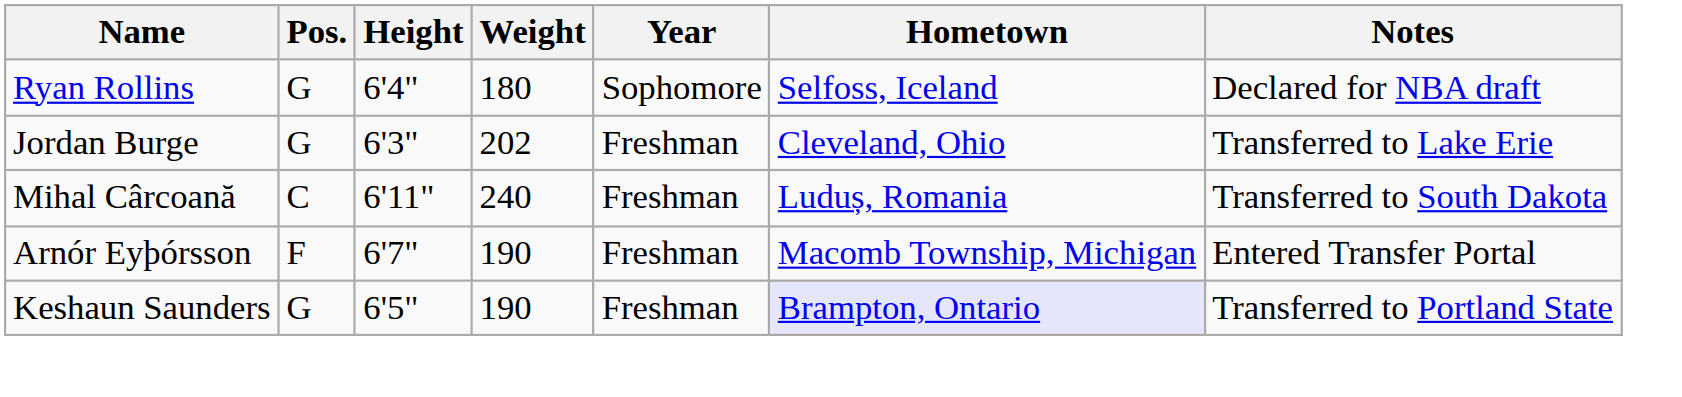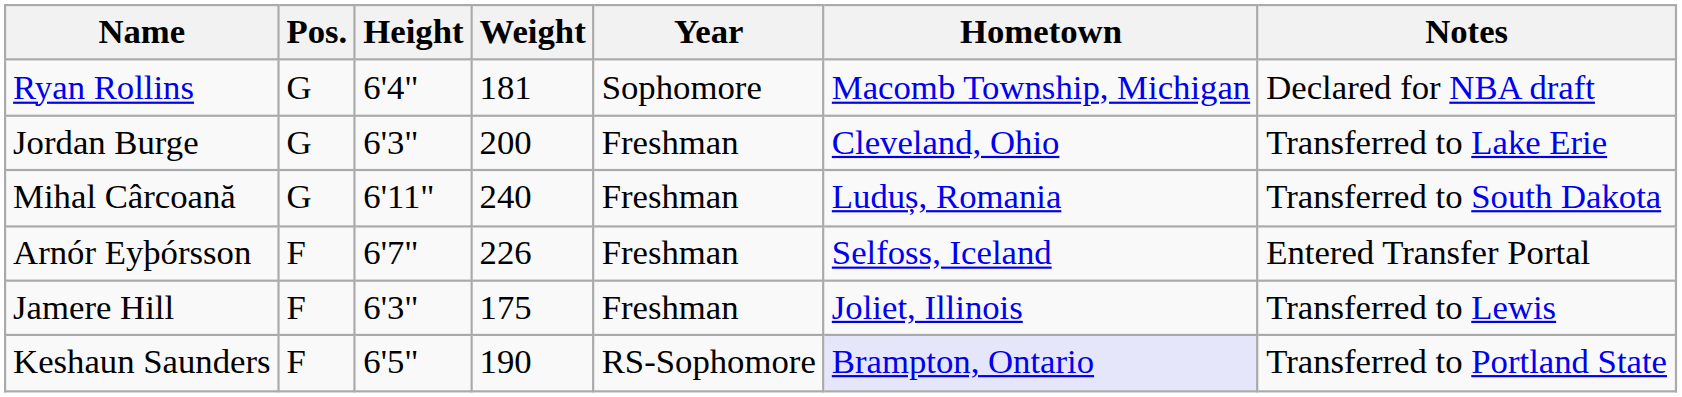(506, 87) 180 -> (506, 87) 181
(888, 87) Selfoss, Iceland -> (1041, 87) Macomb Township, Michigan
(506, 142) 202 -> (506, 142) 200
(298, 197) C -> (299, 197) G
(506, 252) 190 -> (506, 252) 226
(987, 252) Macomb Township, Michigan -> (942, 252) Selfoss, Iceland
+ row: (94, 307)
(299, 307) G -> (296, 362) F
(670, 307) Freshman -> (709, 362) RS-Sophomore
